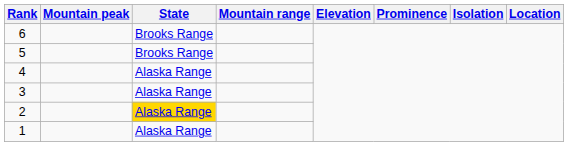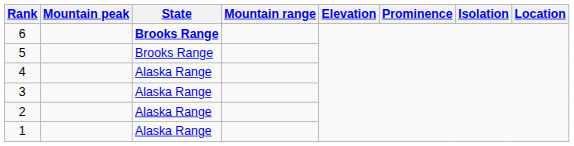(174, 33) normal -> (177, 33) bold
(173, 111) gold background -> (173, 111) no background
